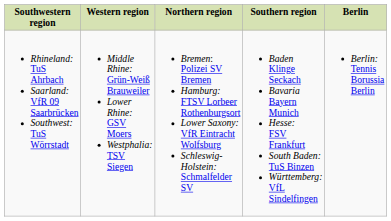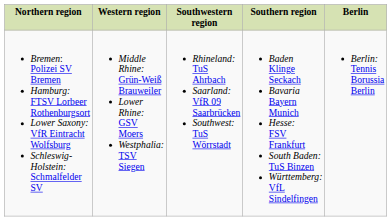columns swapped: (199, 12) <-> (42, 17)
